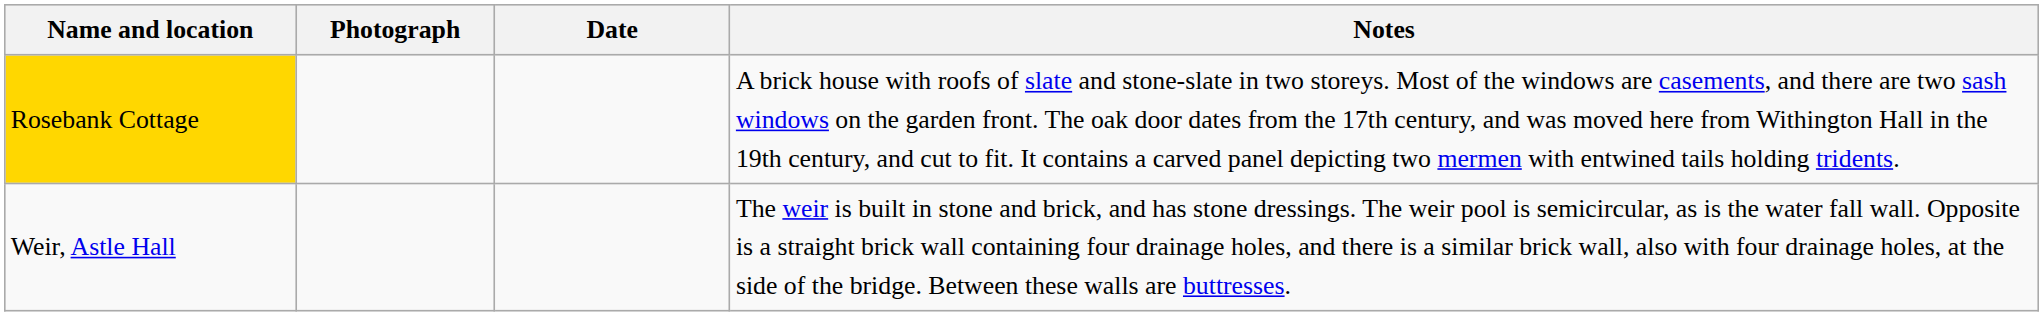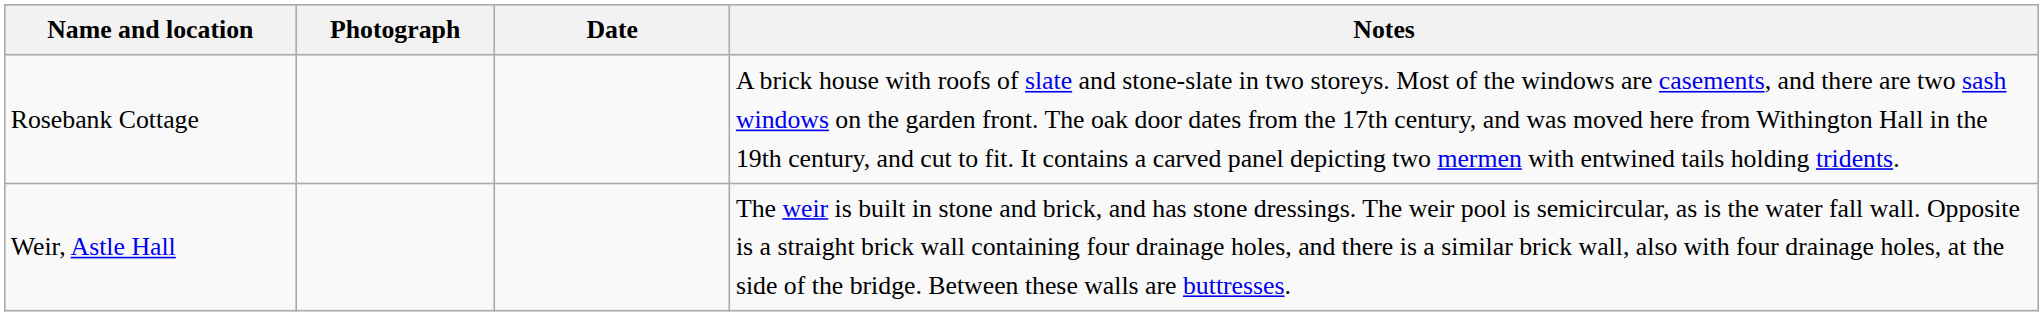(105, 118) gold background -> (105, 118) no background
